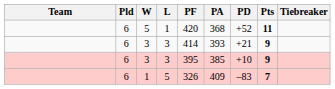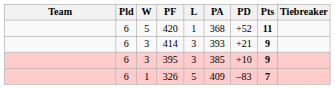columns swapped: (167, 12) <-> (191, 12)
